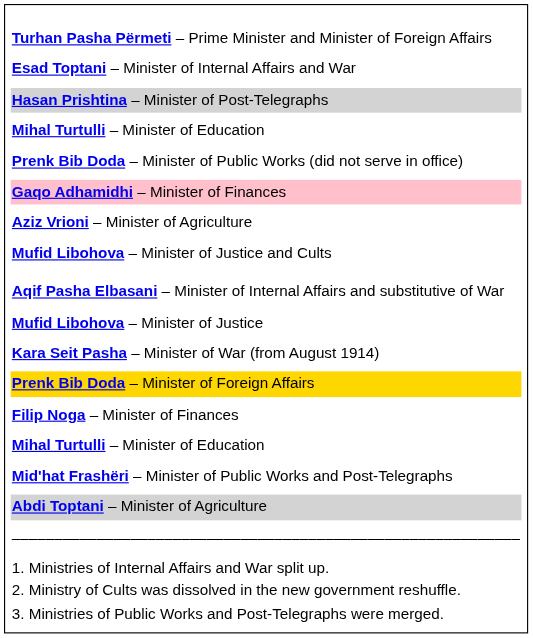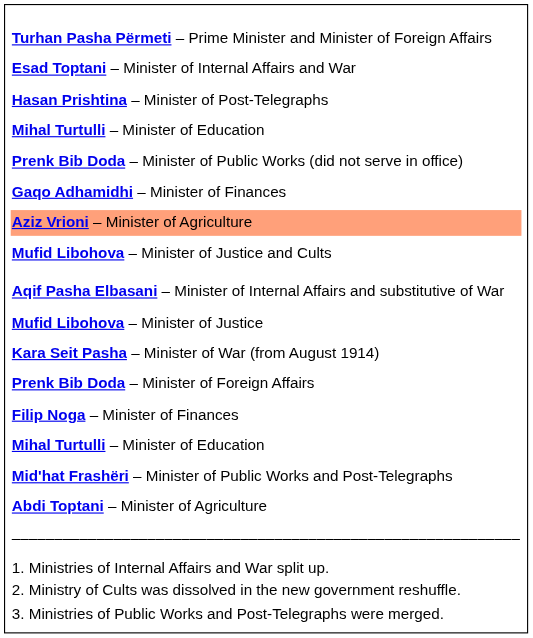(170, 100) lightgrey background -> (170, 100) no background
(149, 192) pink background -> (149, 192) no background
(132, 222) no background -> (132, 222) lightsalmon background
(163, 384) gold background -> (163, 384) no background
(139, 506) lightgrey background -> (139, 506) no background
